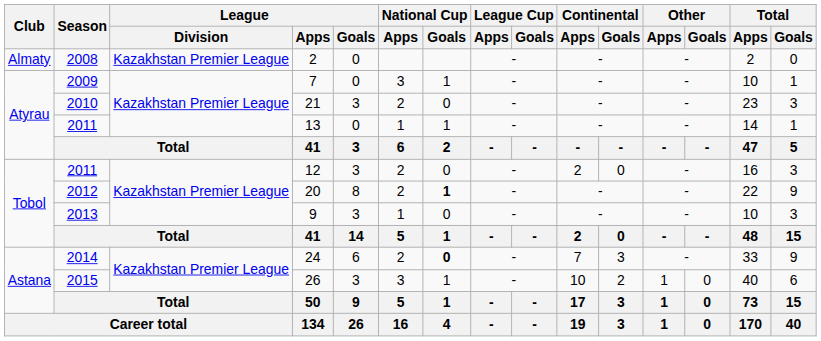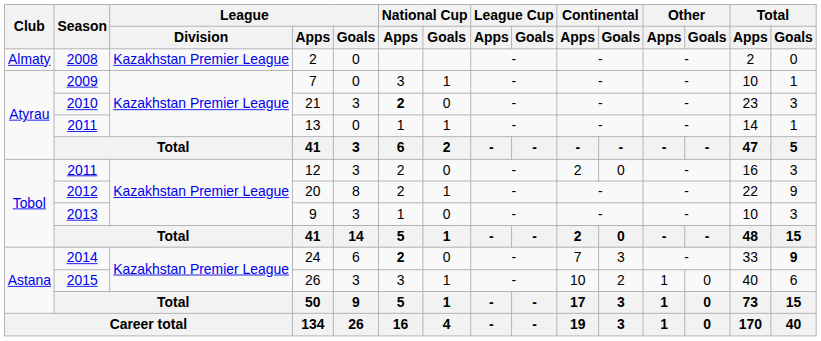(401, 103) normal -> (401, 103) bold
(447, 192) bold -> (447, 192) normal
(401, 258) normal -> (401, 258) bold
(447, 258) bold -> (447, 258) normal
(794, 258) normal -> (794, 258) bold
